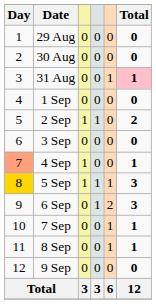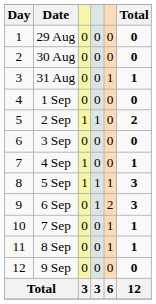(134, 78) pink background -> (134, 78) no background
(19, 162) lightsalmon background -> (19, 162) no background
(19, 183) gold background -> (19, 183) no background
